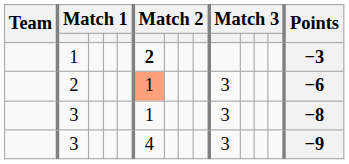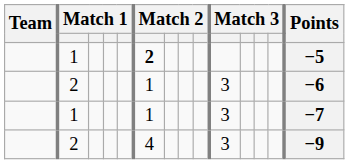(314, 56) −3 -> (314, 56) −5
(149, 85) lightsalmon background -> (149, 85) no background
(74, 115) 3 -> (74, 115) 1
(314, 115) −8 -> (314, 115) −7
(74, 144) 3 -> (74, 144) 2
